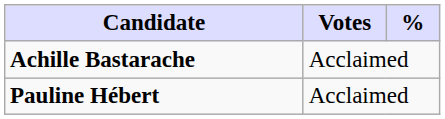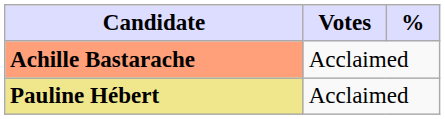(102, 59) no background -> (102, 59) lightsalmon background
(85, 95) no background -> (85, 95) khaki background
